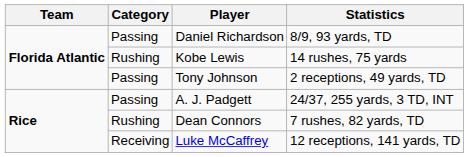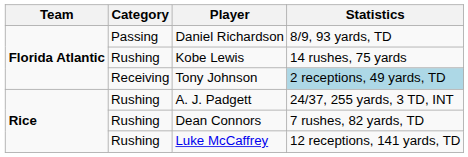(135, 78) Passing -> (140, 78) Receiving
(368, 78) no background -> (368, 78) lightblue background
(135, 99) Passing -> (135, 99) Rushing
(140, 141) Receiving -> (135, 141) Rushing
